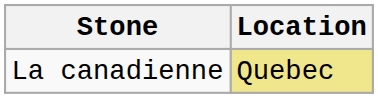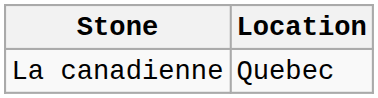(285, 71) khaki background -> (285, 71) no background
